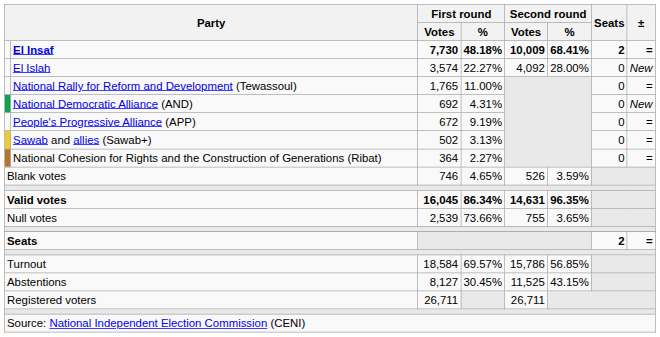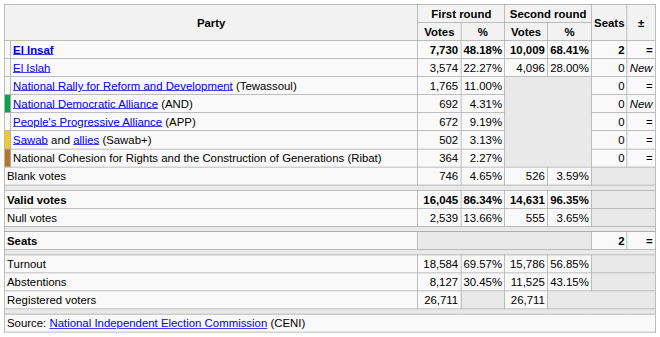(531, 68) 4,092 -> (531, 68) 4,096
(483, 217) 73.66% -> (483, 217) 13.66%
(535, 217) 755 -> (535, 217) 555
